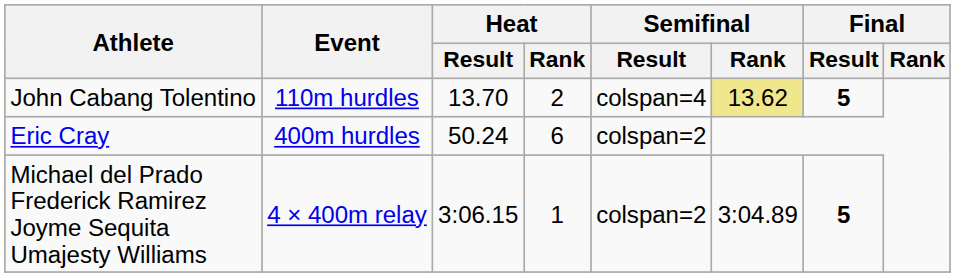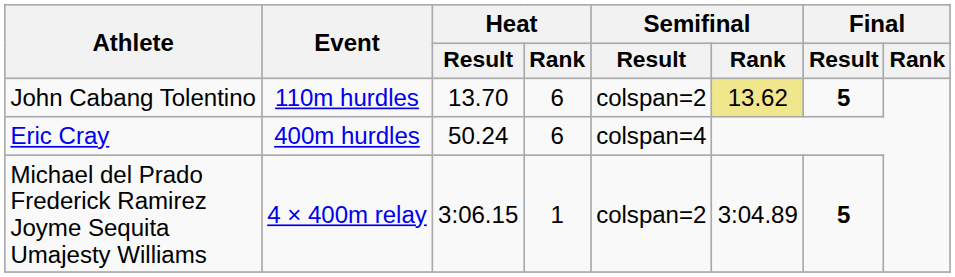(557, 98) 2 -> (557, 98) 6
(651, 98) colspan=4 -> (651, 98) colspan=2
(651, 136) colspan=2 -> (651, 136) colspan=4
